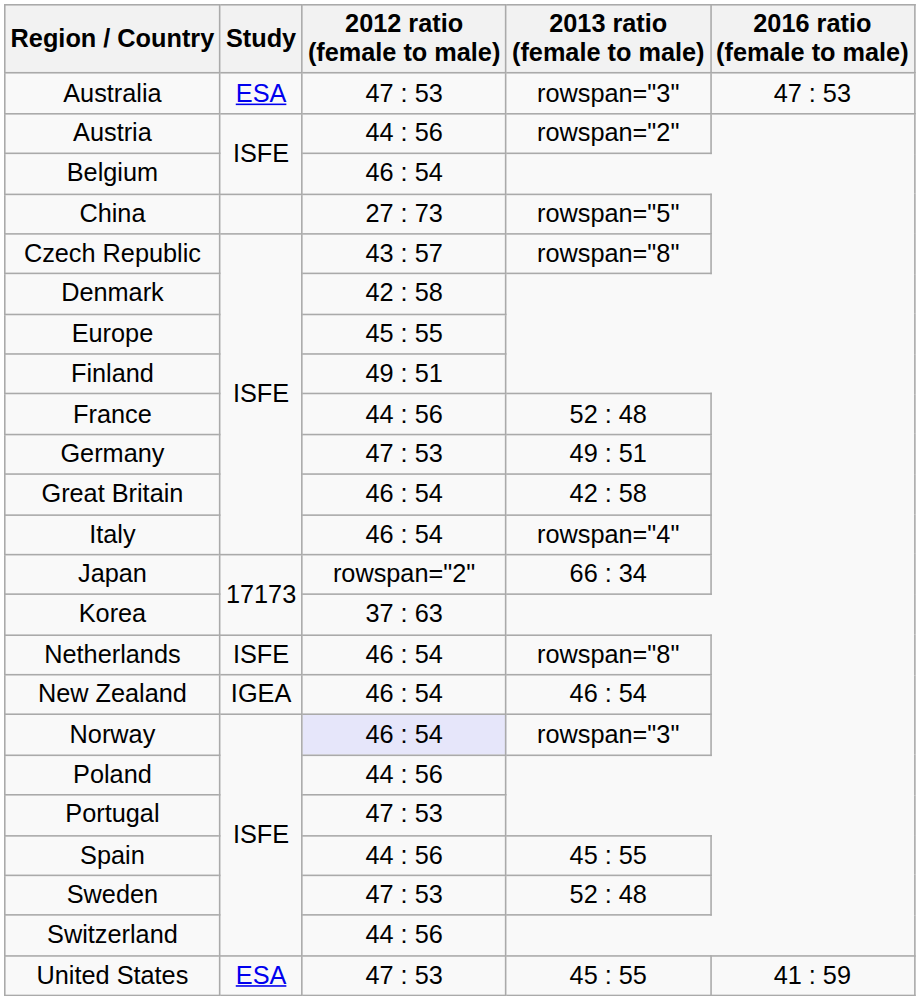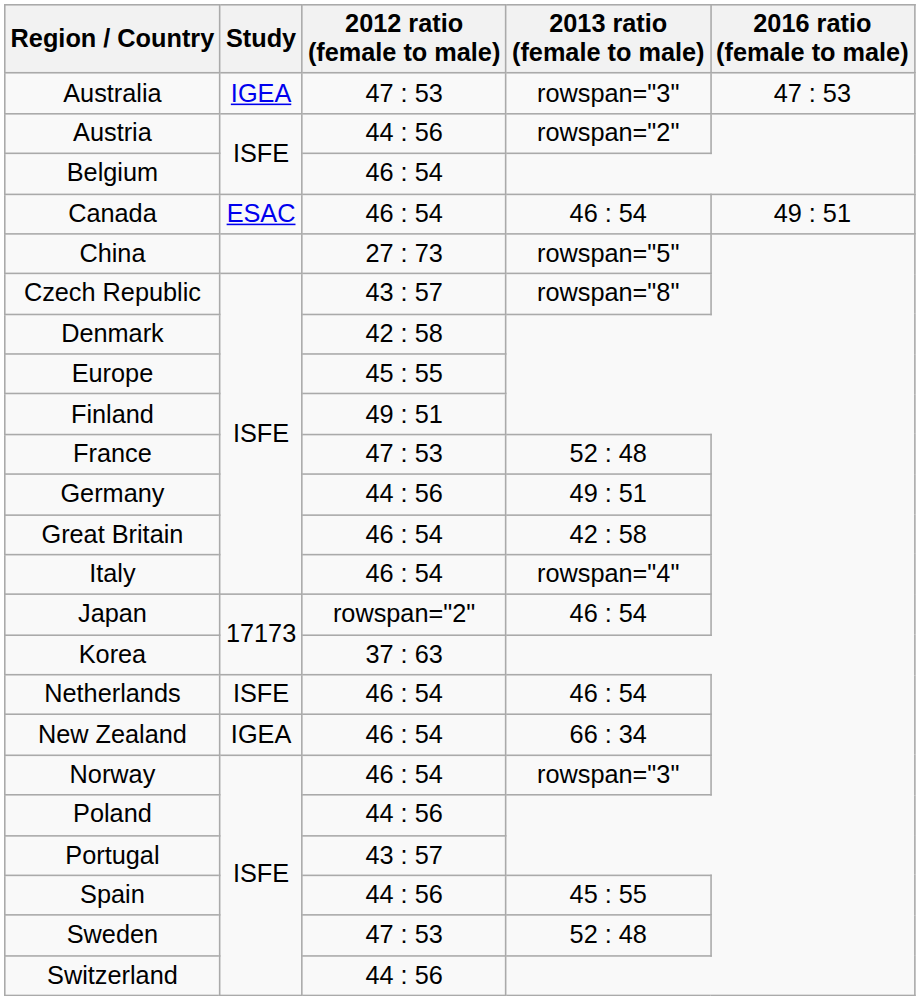(261, 93) ESA -> (261, 93) IGEA
+ row: (112, 213)
(404, 413) 44 : 56 -> (404, 453) 47 : 53
(404, 453) 47 : 53 -> (404, 494) 44 : 56
(608, 574) 66 : 34 -> (608, 614) 46 : 54
(608, 654) rowspan="8" -> (608, 694) 46 : 54
(608, 694) 46 : 54 -> (608, 734) 66 : 34
(404, 734) lavender background -> (404, 774) no background
(404, 814) 47 : 53 -> (404, 854) 43 : 57
- row: (112, 975)
